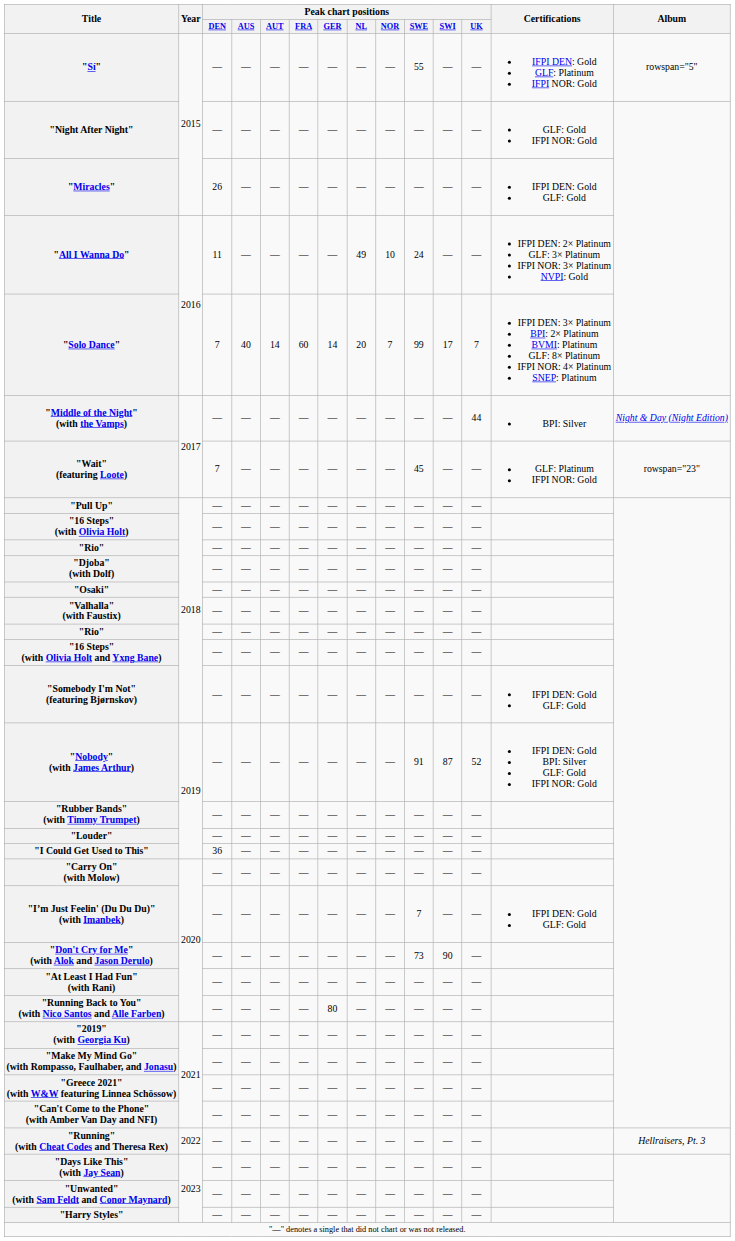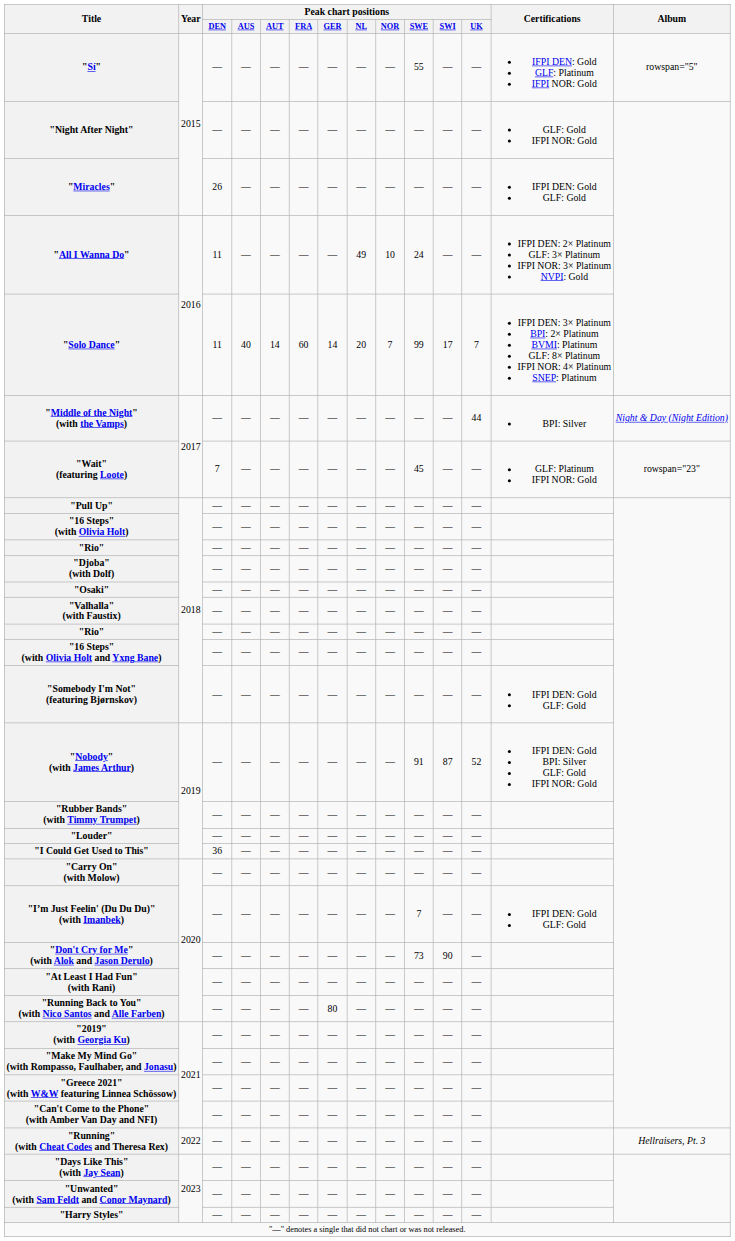(217, 344) 7 -> (217, 344) 11
